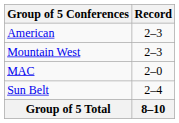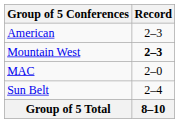(153, 52) normal -> (153, 52) bold
